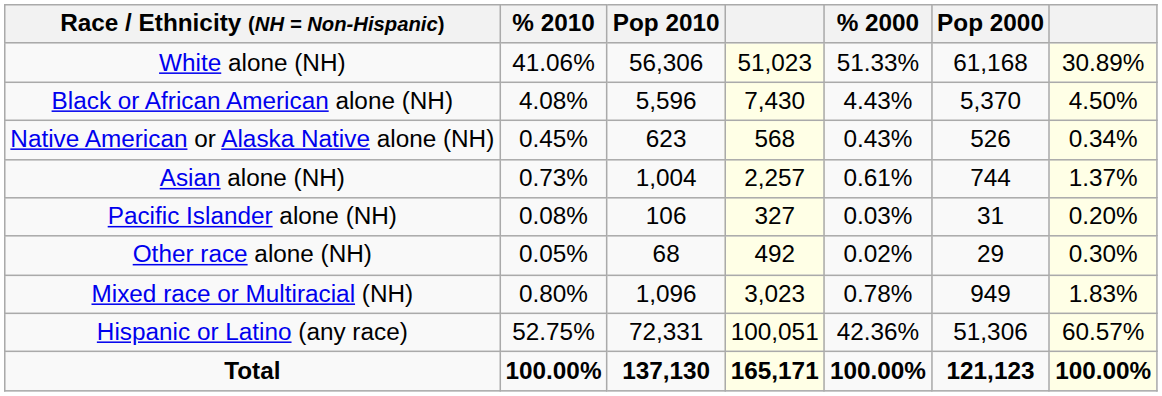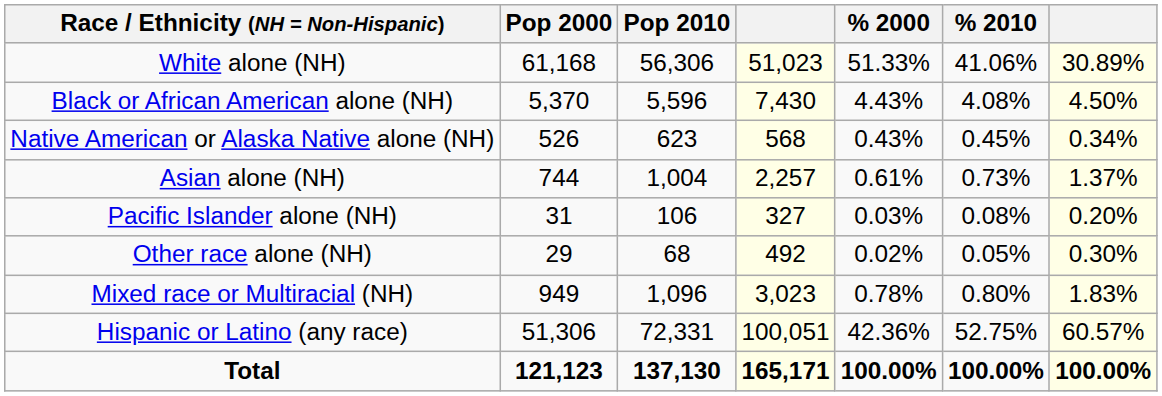columns swapped: (991, 23) <-> (554, 23)
